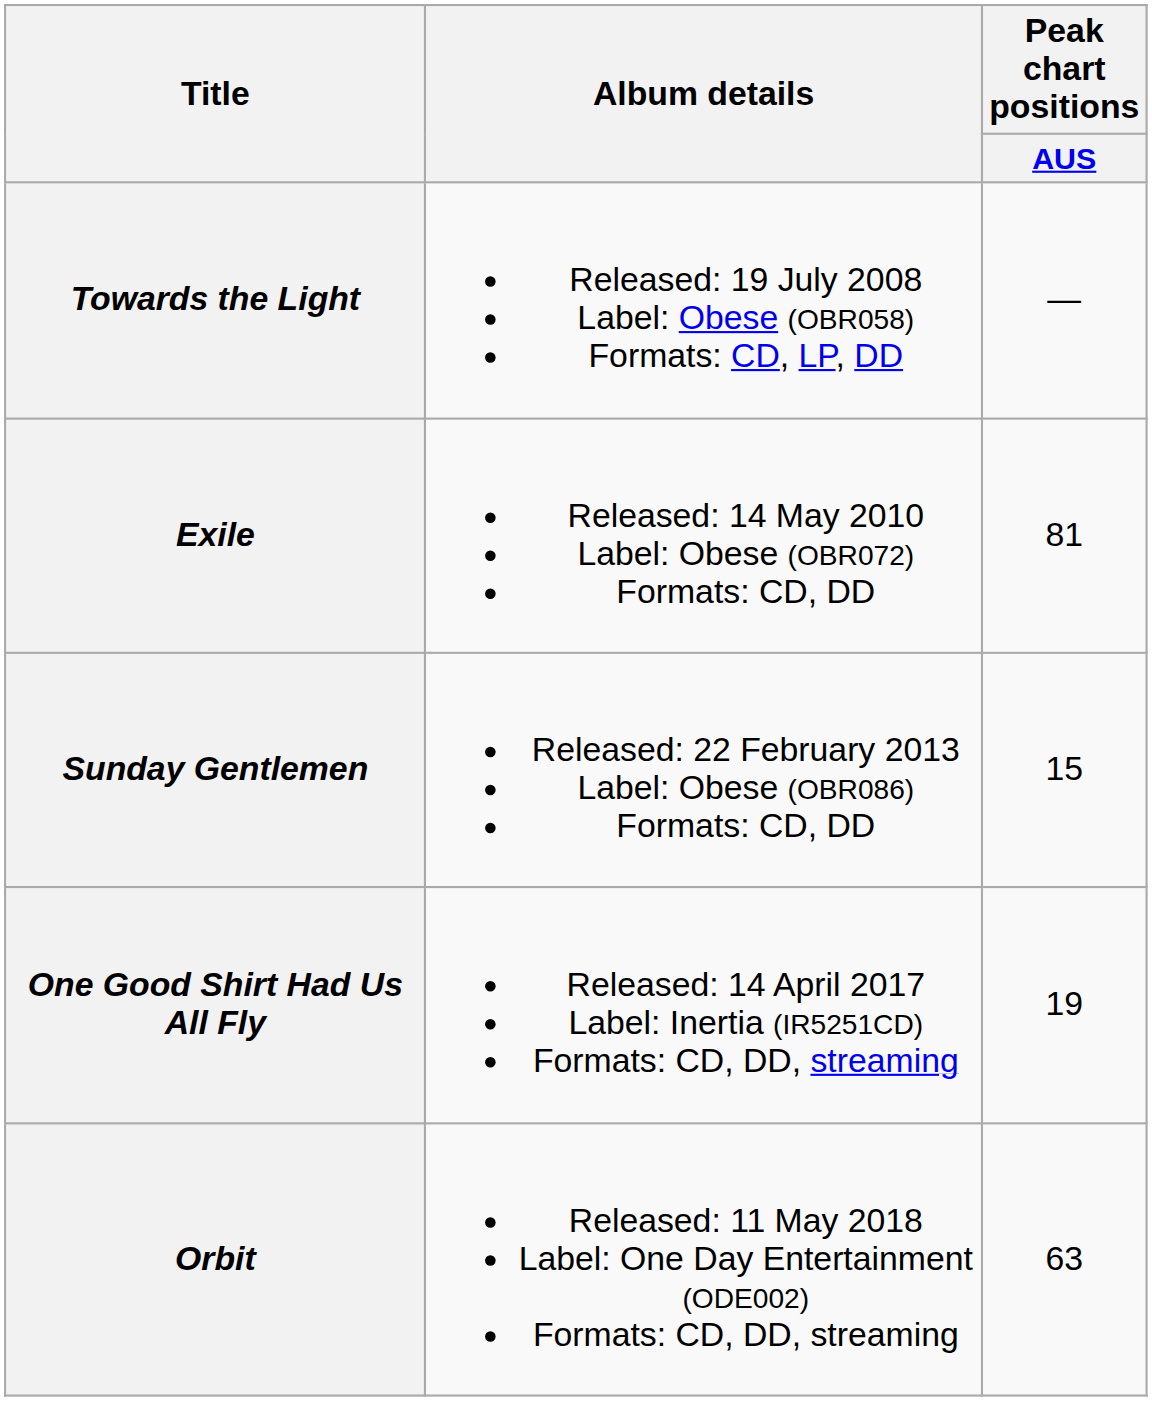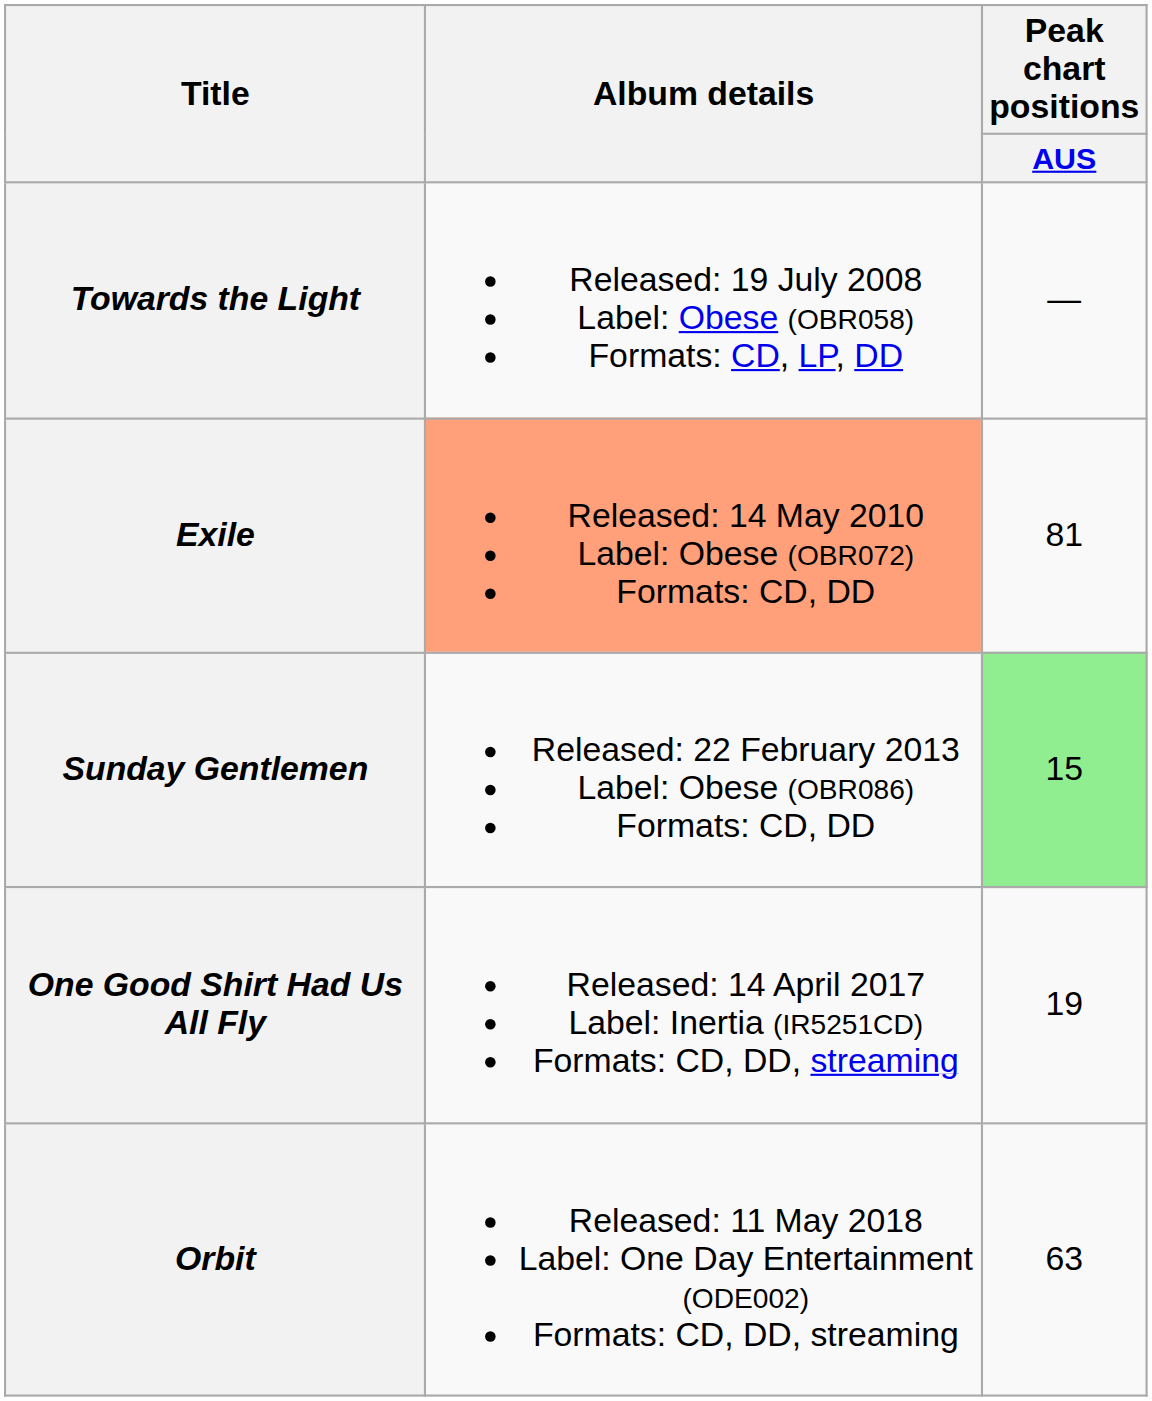(704, 554) no background -> (704, 554) lightsalmon background
(1064, 769) no background -> (1064, 769) lightgreen background
